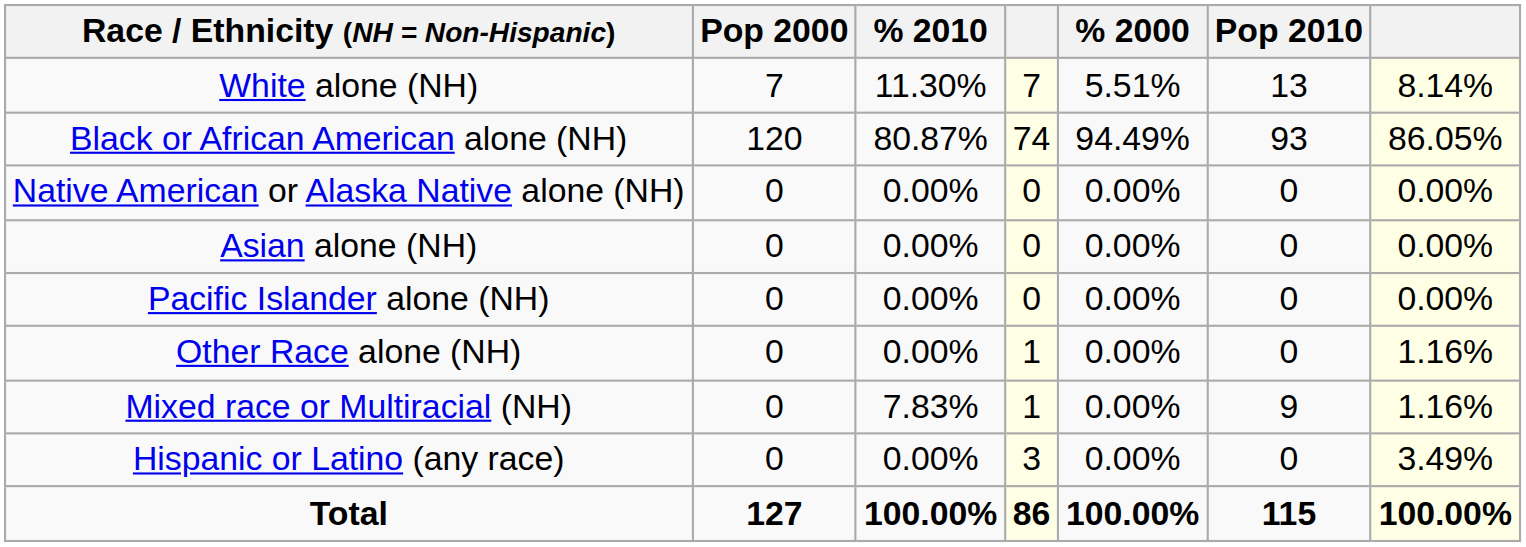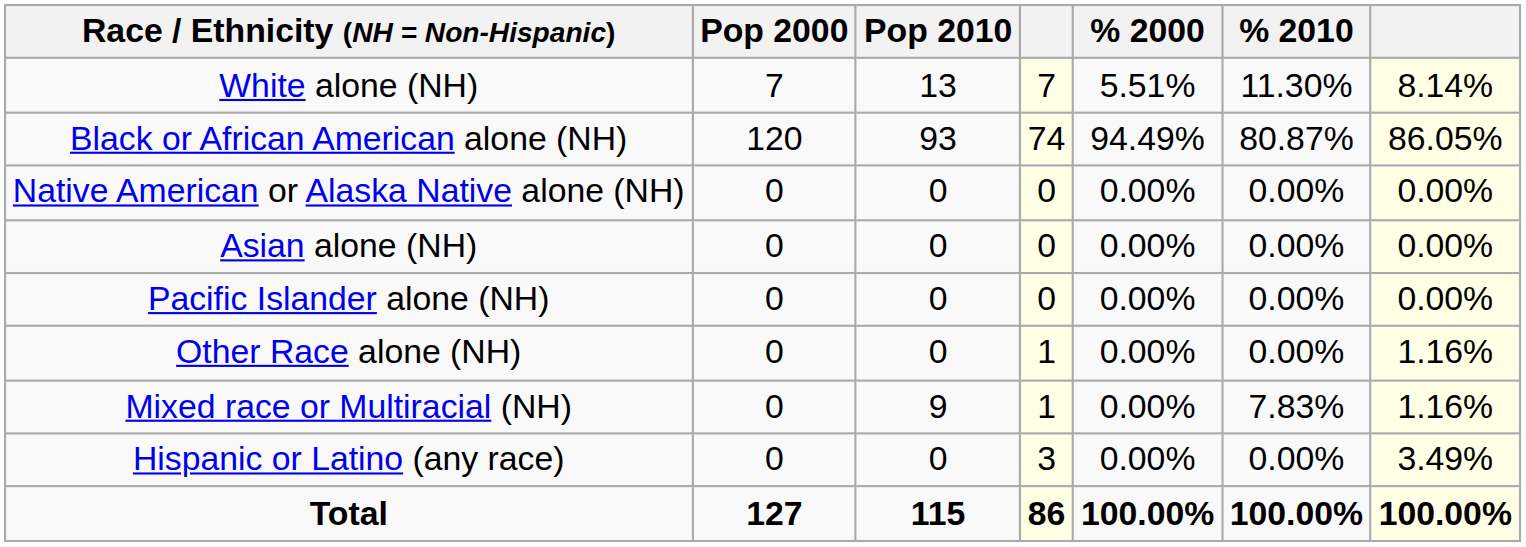columns swapped: (1289, 31) <-> (931, 31)
